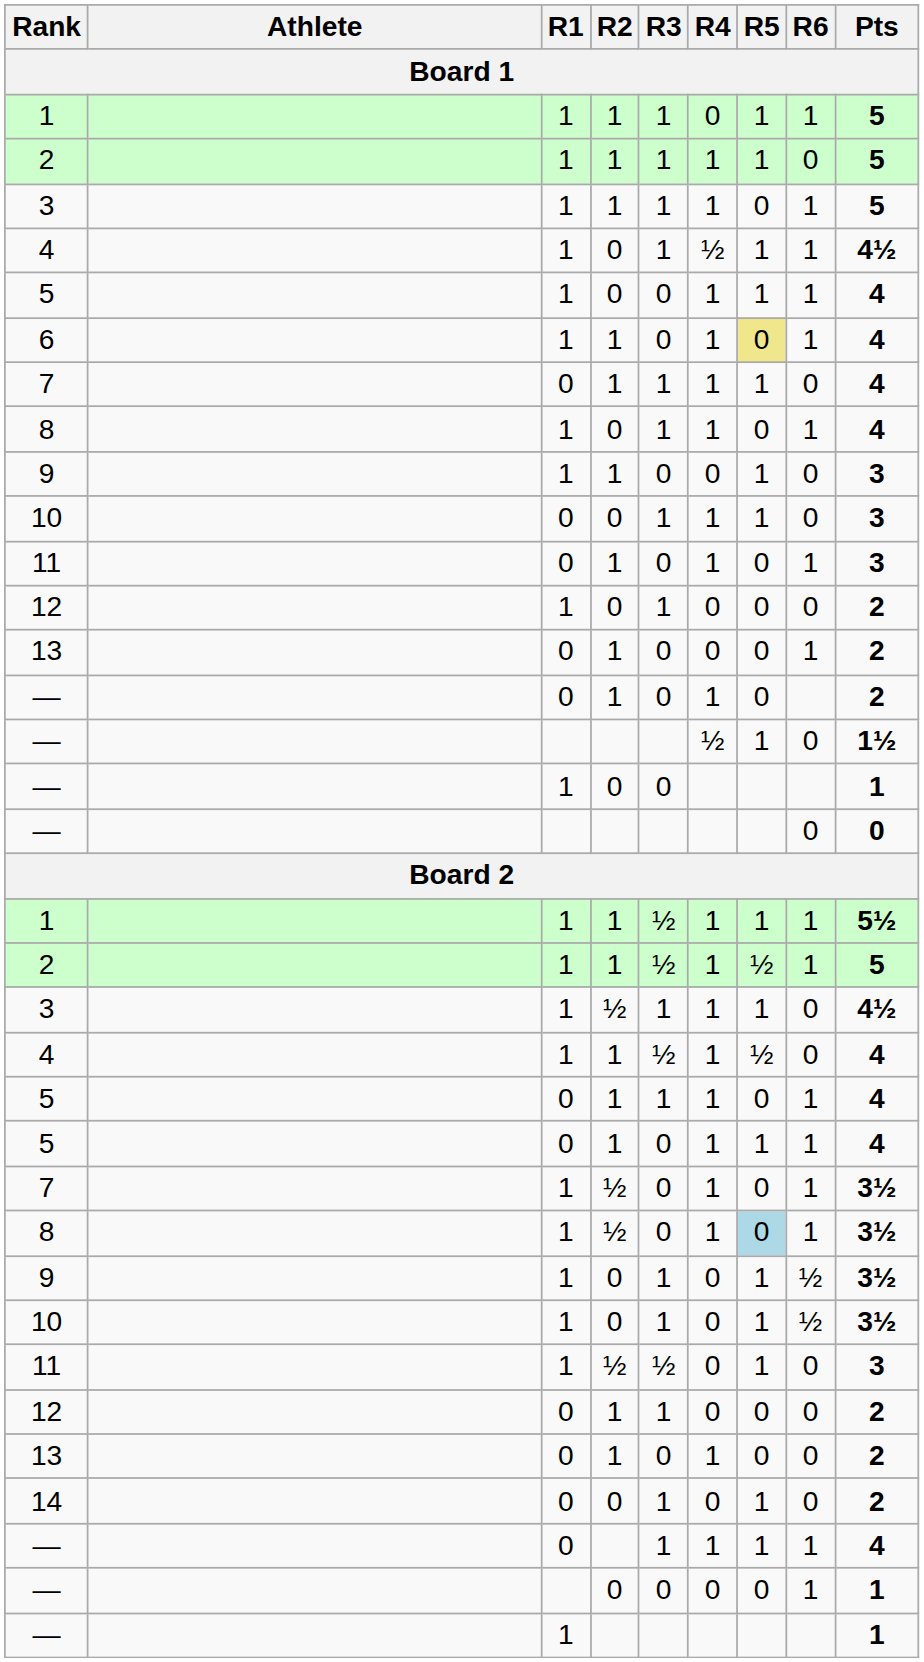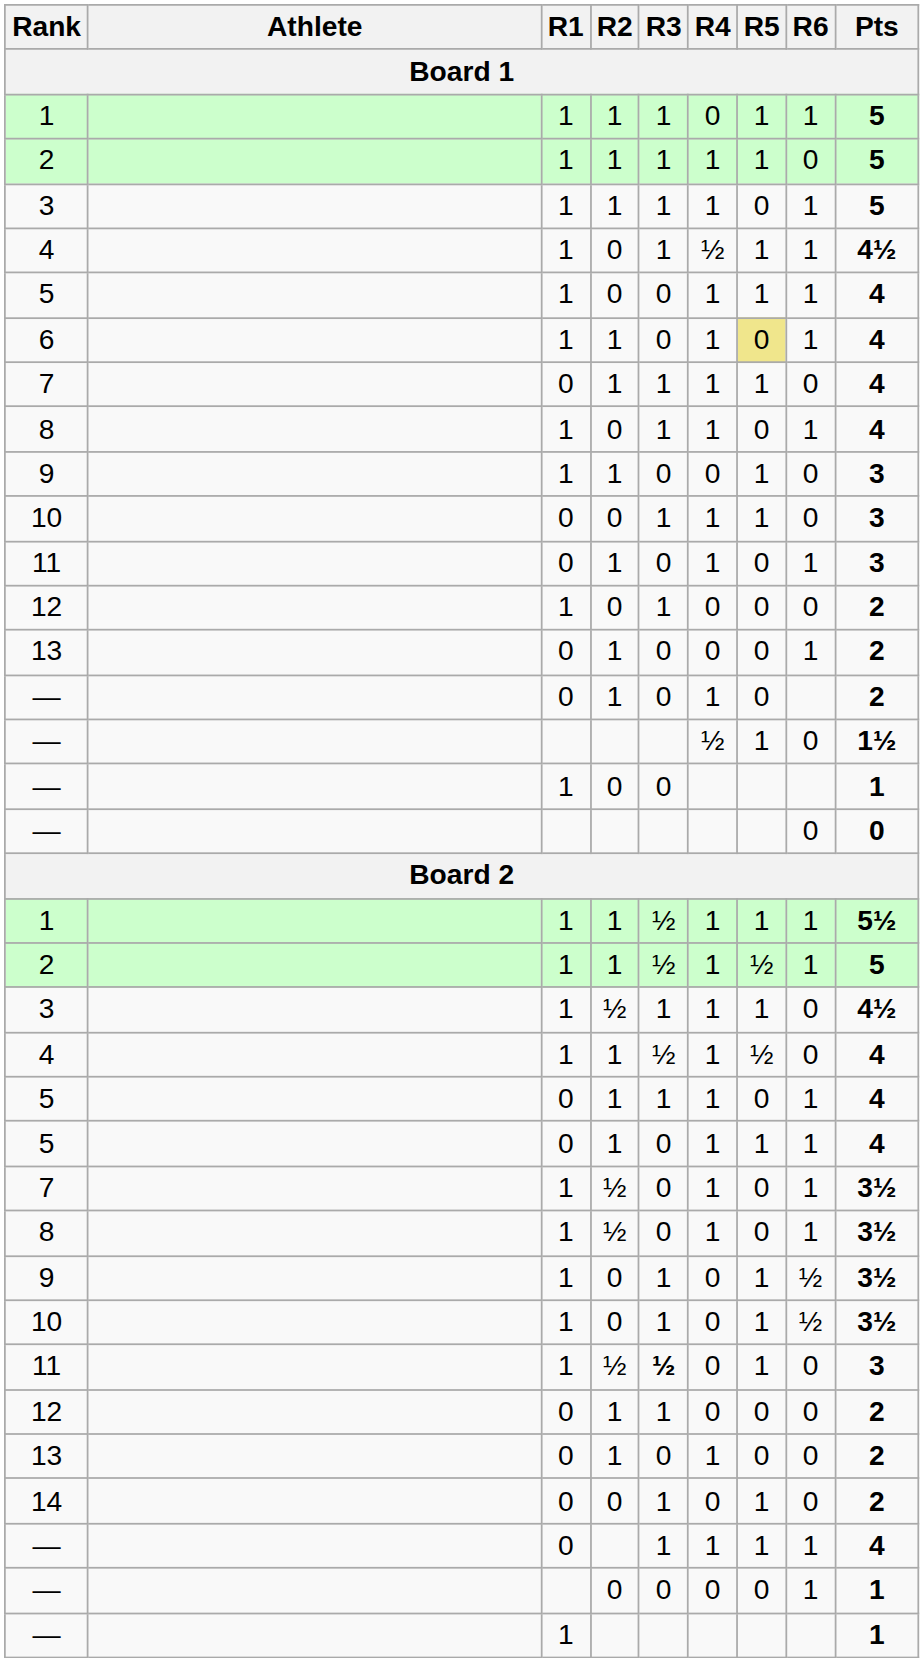(762, 1232) lightblue background -> (762, 1232) no background
(664, 1366) normal -> (664, 1366) bold
